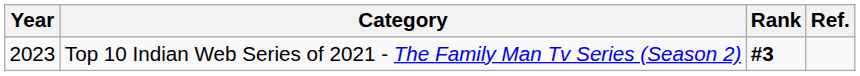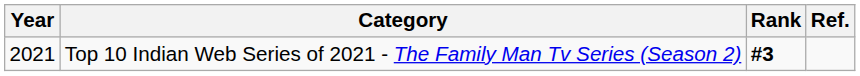(32, 53) 2023 -> (32, 53) 2021
